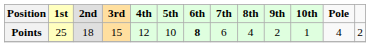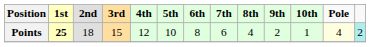(61, 32) normal -> (61, 32) bold
(197, 32) bold -> (197, 32) normal
(339, 32) no background -> (339, 32) lightyellow background
(360, 32) no background -> (360, 32) paleturquoise background
